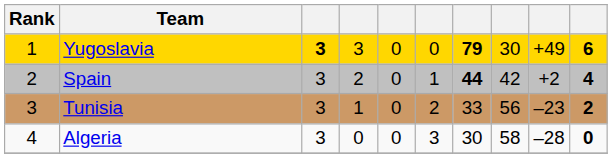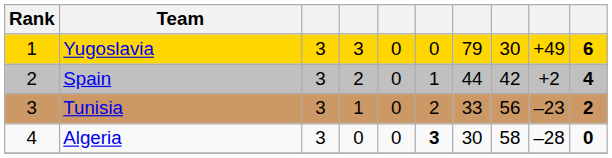(321, 49) bold -> (321, 49) normal
(472, 49) bold -> (472, 49) normal
(472, 78) bold -> (472, 78) normal
(434, 138) normal -> (434, 138) bold
